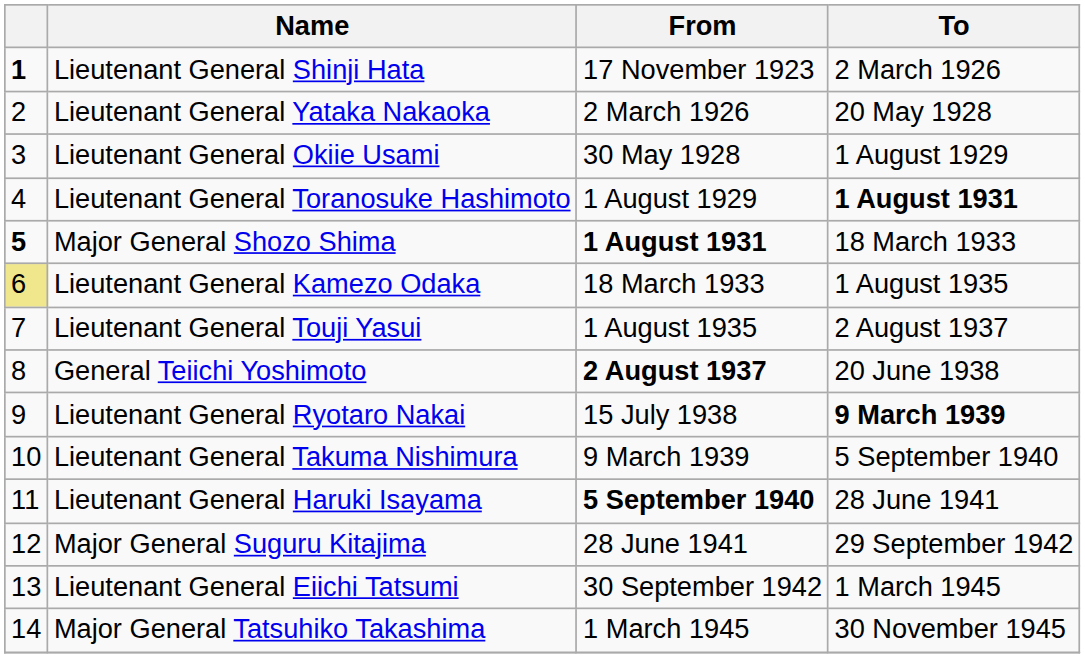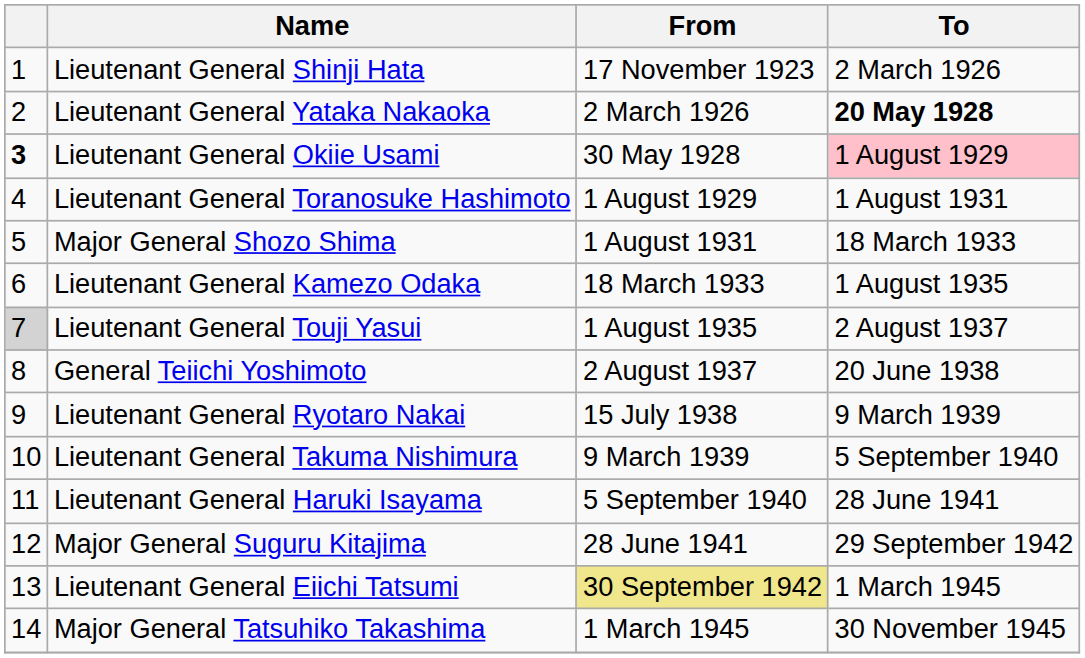(19, 69) bold -> (19, 69) normal
(913, 112) normal -> (914, 112) bold
(19, 155) normal -> (19, 155) bold
(922, 155) no background -> (922, 155) pink background
(926, 198) bold -> (922, 198) normal
(19, 241) bold -> (19, 241) normal
(675, 241) bold -> (670, 241) normal
(19, 284) khaki background -> (19, 284) no background
(19, 328) no background -> (19, 328) lightgrey background
(675, 371) bold -> (670, 371) normal
(920, 414) bold -> (918, 414) normal
(699, 500) bold -> (695, 500) normal
(703, 586) no background -> (703, 586) khaki background
